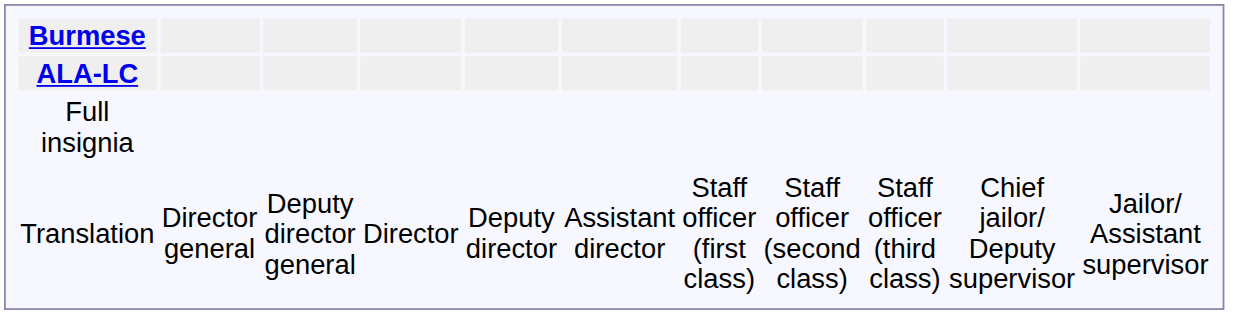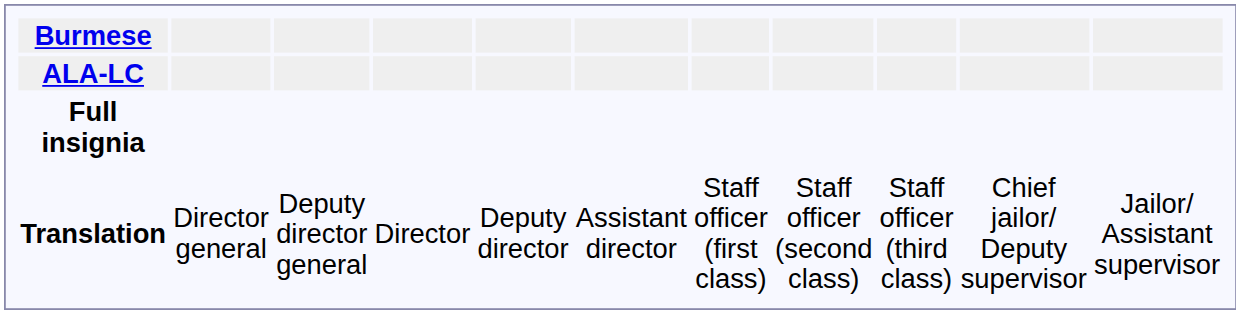(87, 126) normal -> (93, 126) bold
(87, 233) normal -> (93, 233) bold
